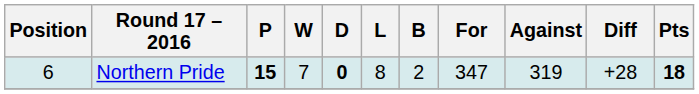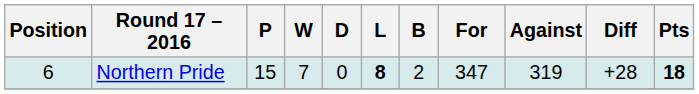(265, 73) bold -> (265, 73) normal
(342, 73) bold -> (342, 73) normal
(380, 73) normal -> (380, 73) bold
